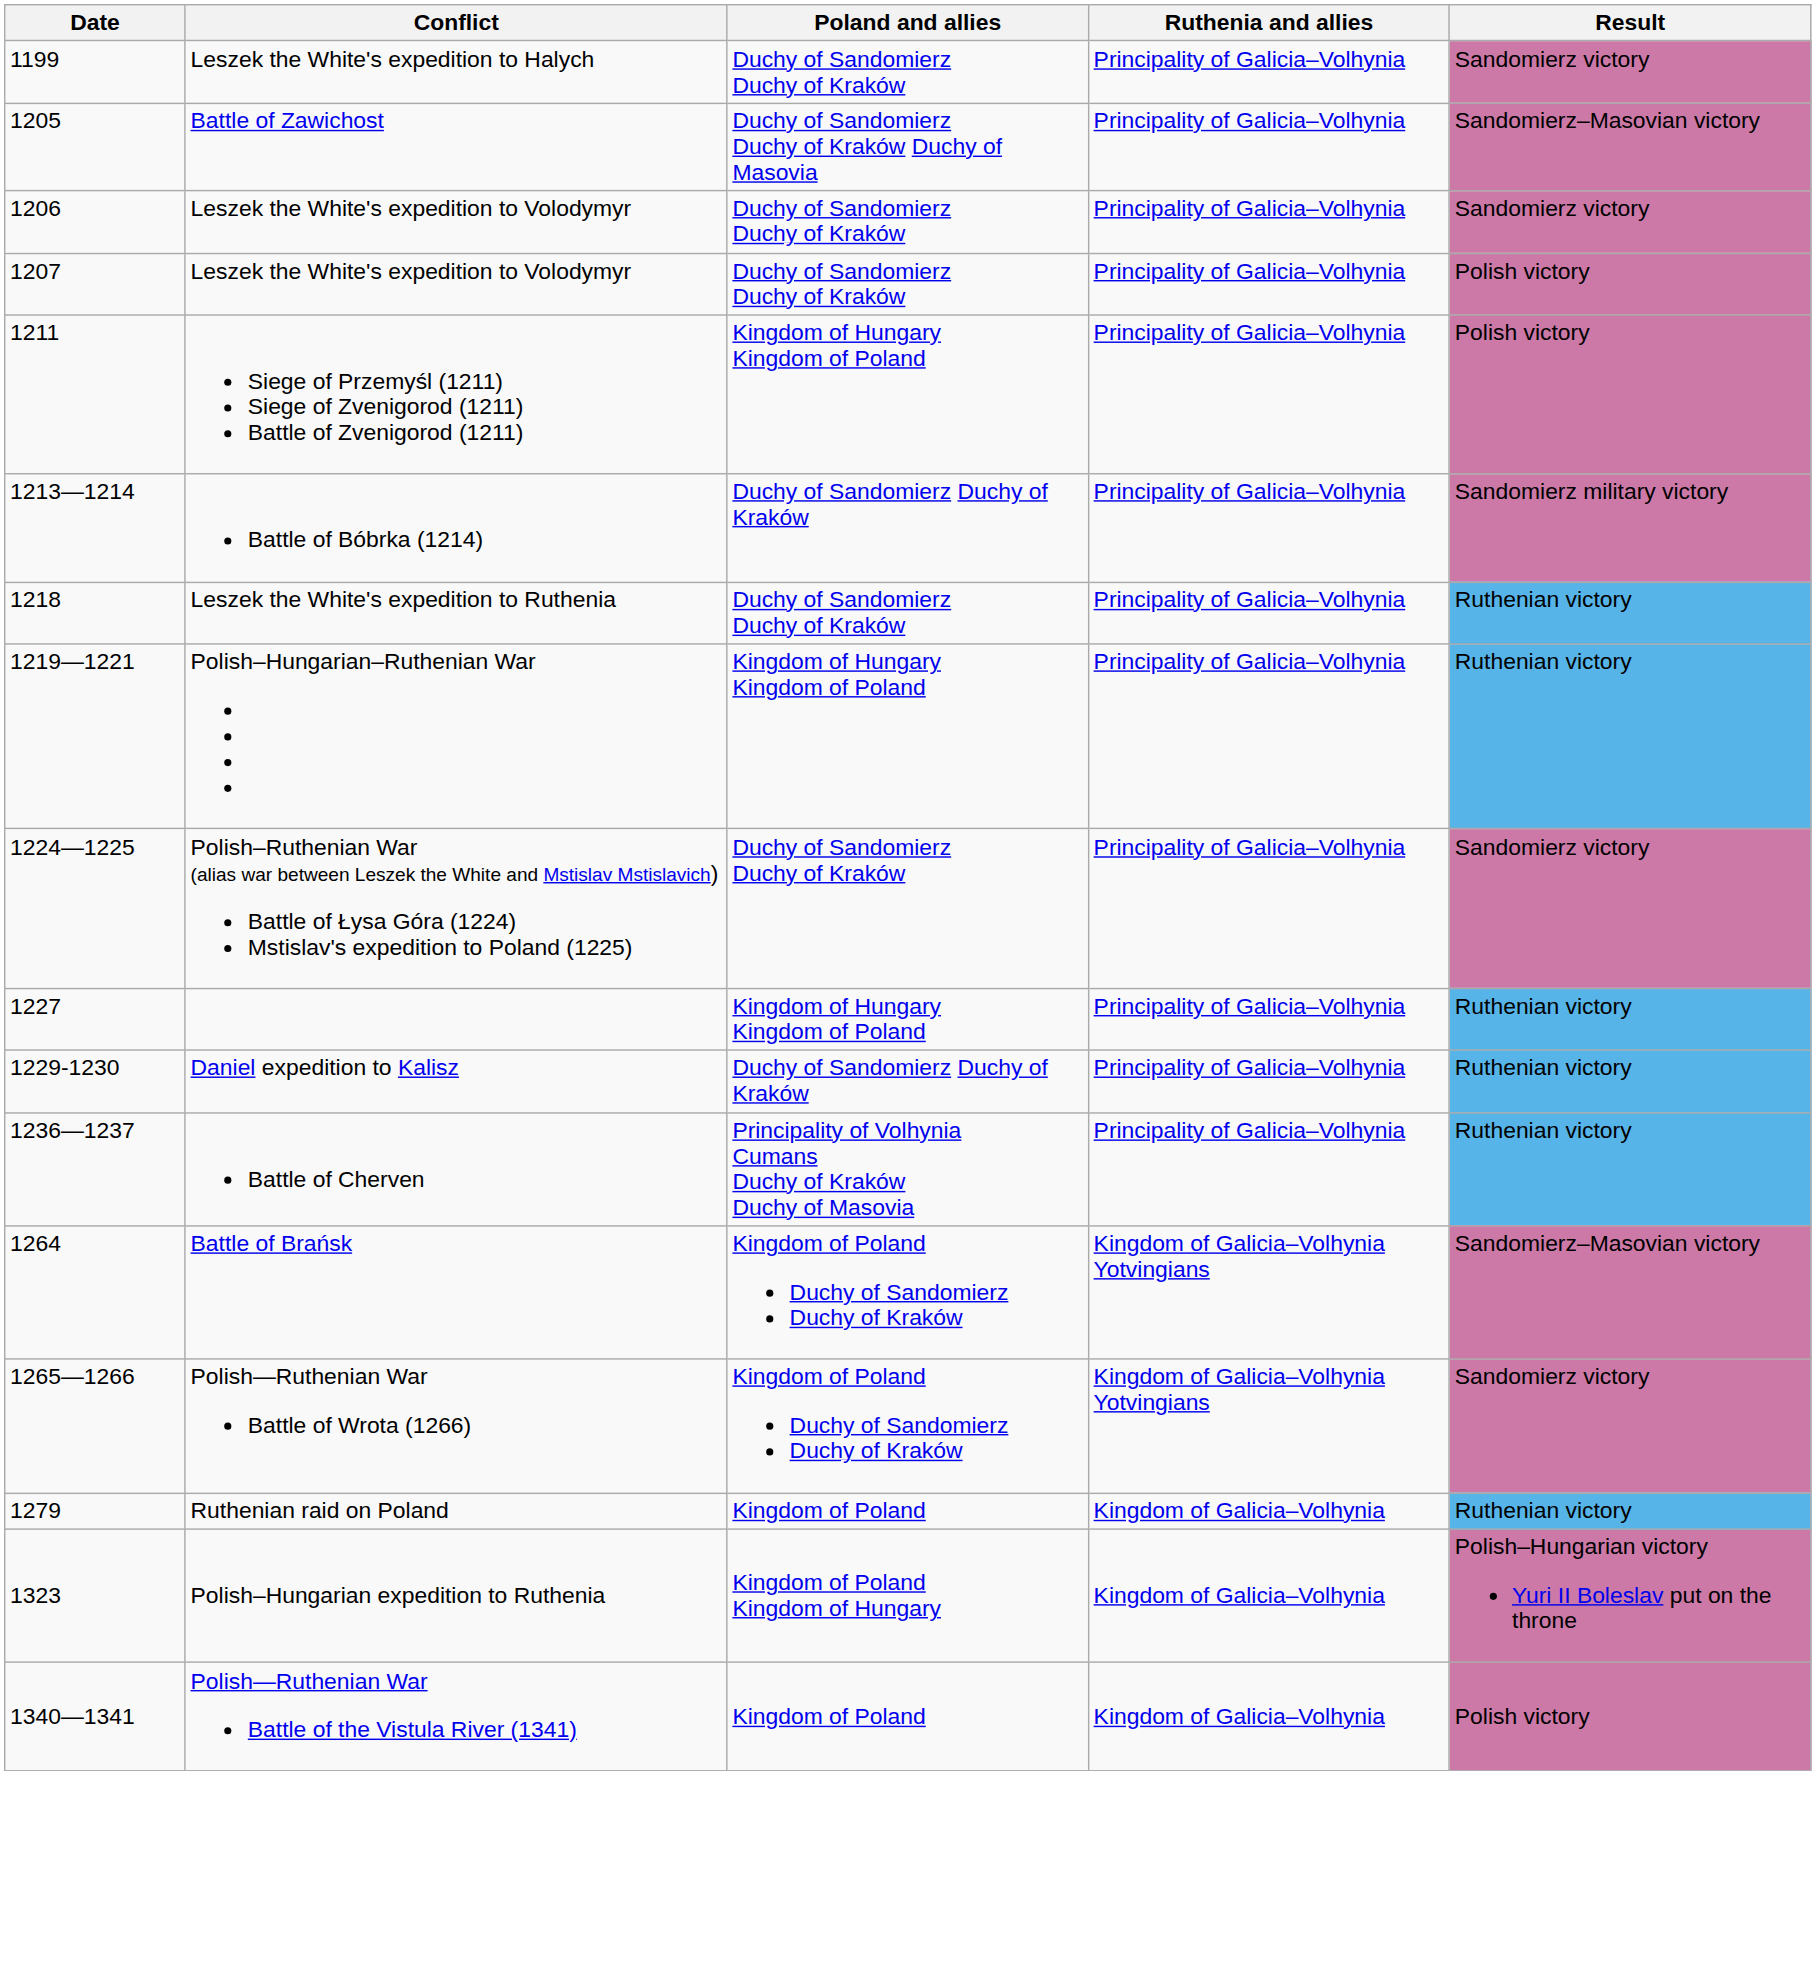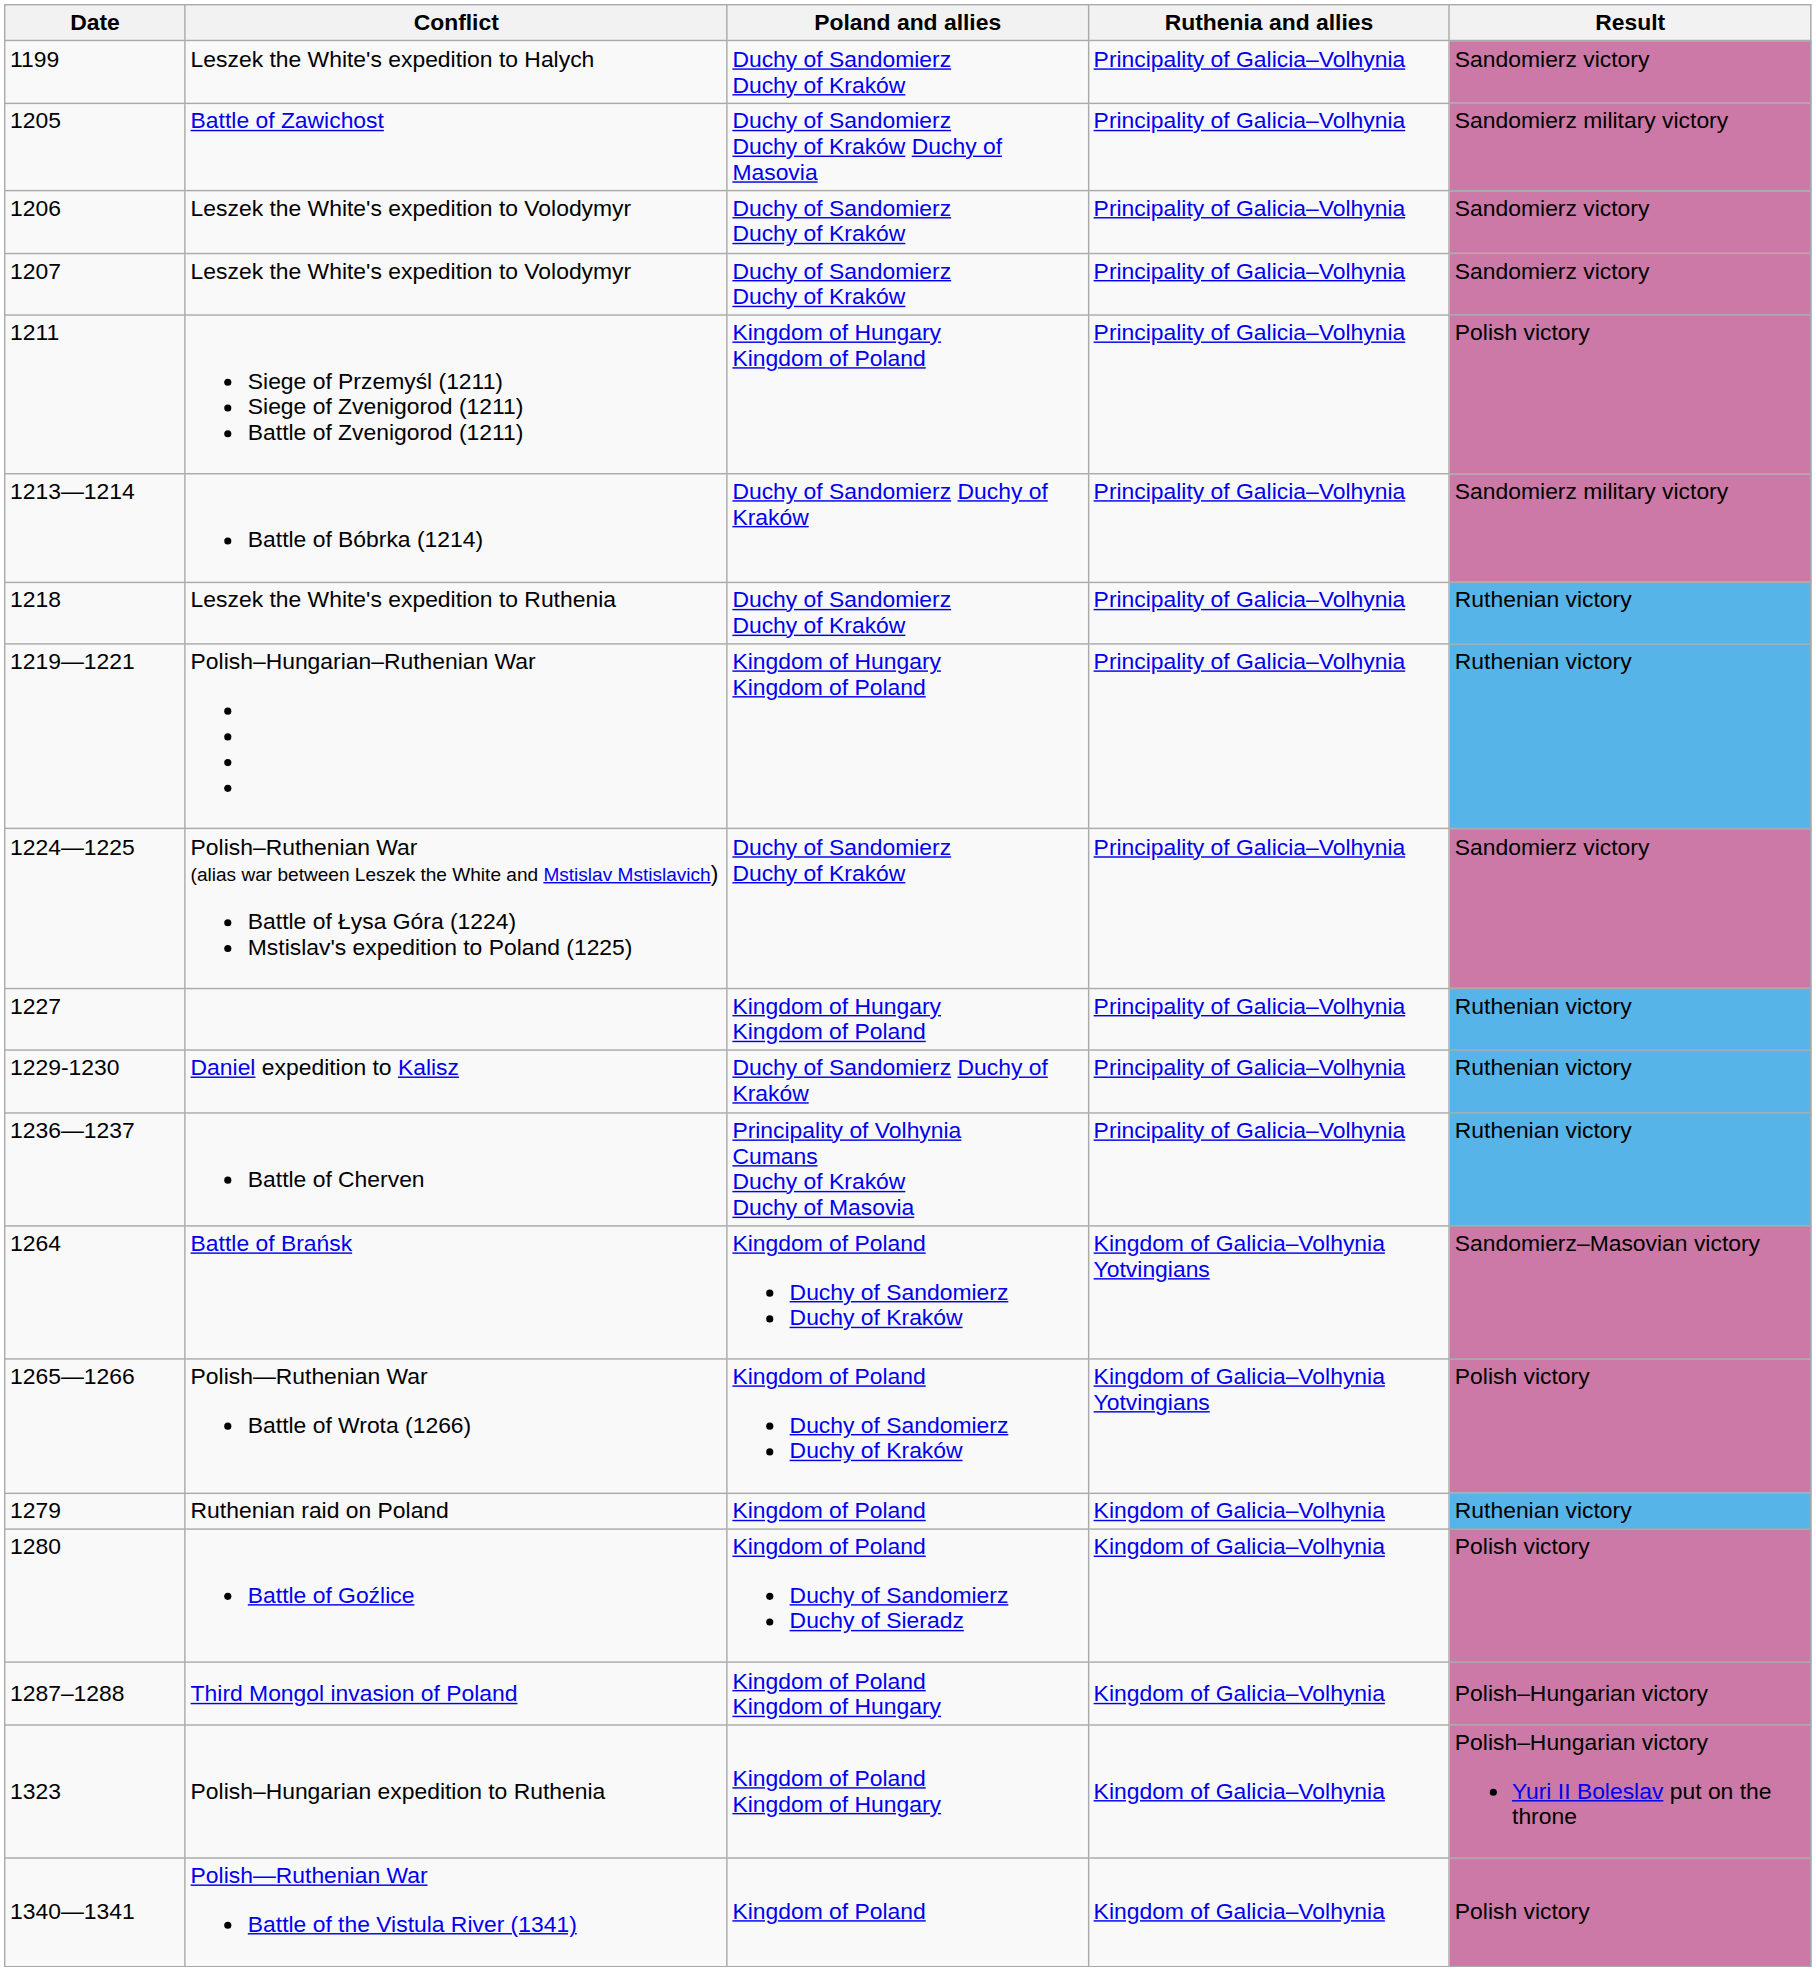(1607, 120) Sandomierz–Masovian victory -> (1592, 120) Sandomierz military victory
(1522, 270) Polish victory -> (1552, 270) Sandomierz victory
(1552, 1377) Sandomierz victory -> (1522, 1377) Polish victory
+ row: (35, 1547)
+ row: (67, 1693)
